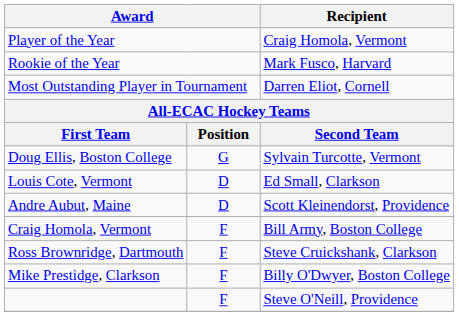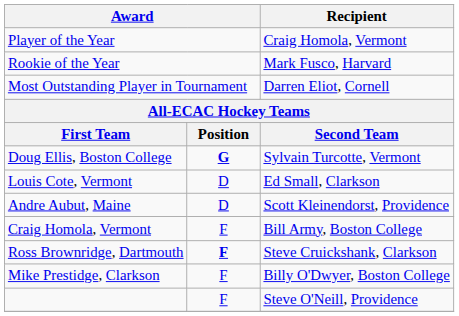(223, 157) normal -> (223, 157) bold
(223, 252) normal -> (223, 252) bold
